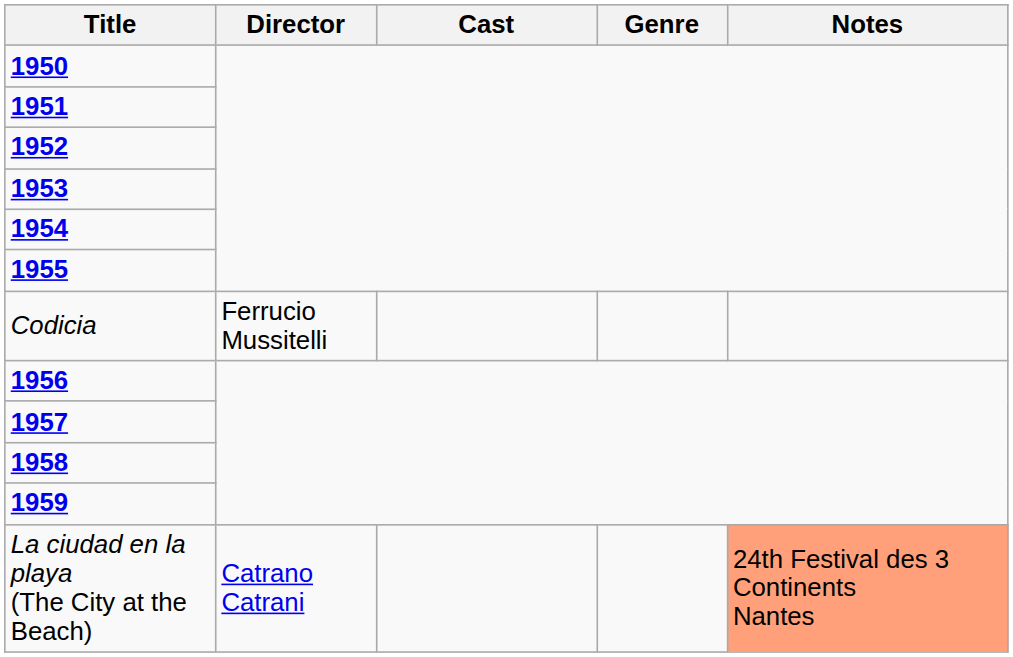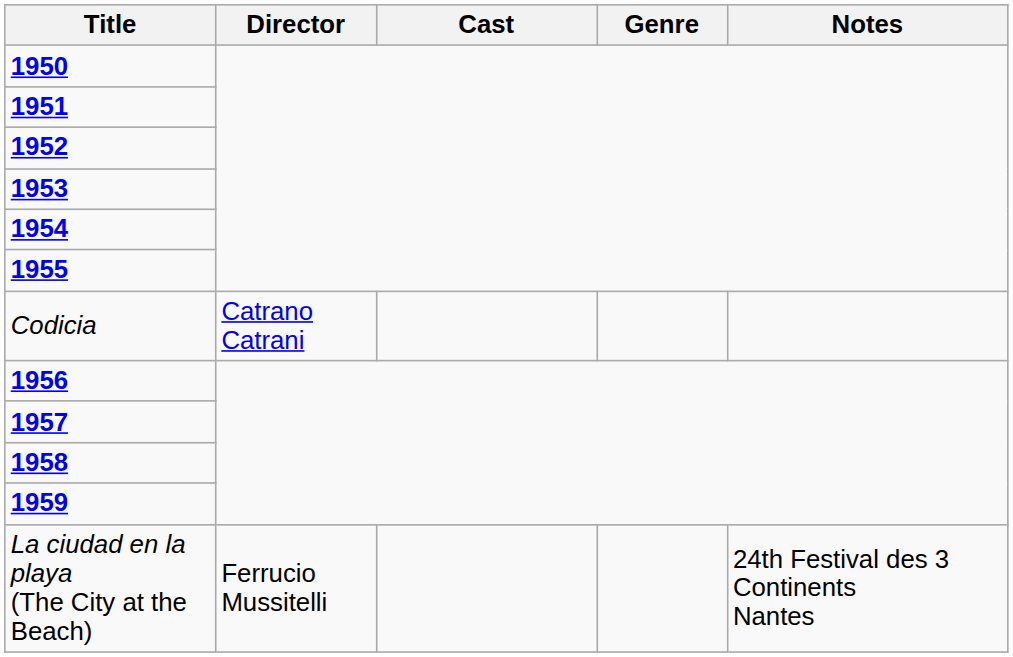(274, 325) Ferrucio Mussitelli -> (267, 325) Catrano Catrani
(267, 587) Catrano Catrani -> (274, 587) Ferrucio Mussitelli
(841, 587) lightsalmon background -> (841, 587) no background
